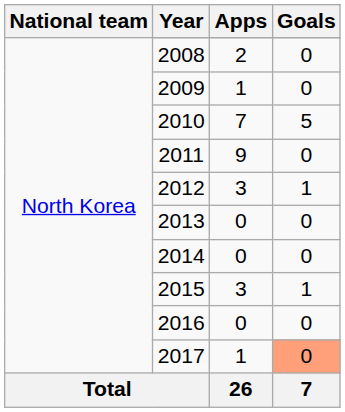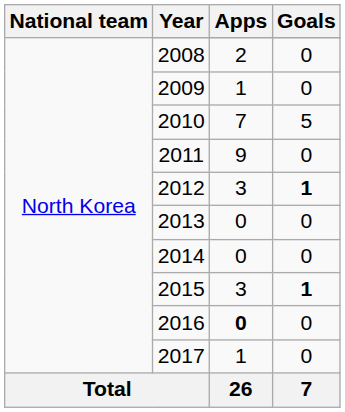(306, 188) normal -> (306, 188) bold
(306, 289) normal -> (306, 289) bold
(241, 322) normal -> (241, 322) bold
(306, 356) lightsalmon background -> (306, 356) no background
